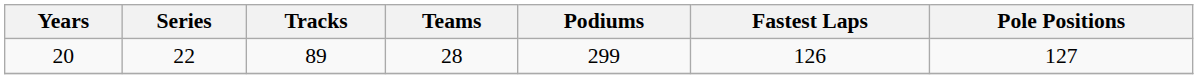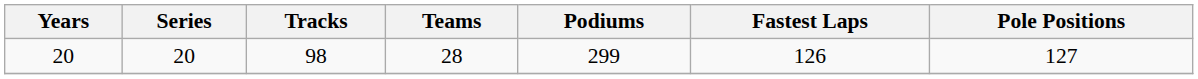(184, 55) 22 -> (184, 55) 20
(316, 55) 89 -> (316, 55) 98
